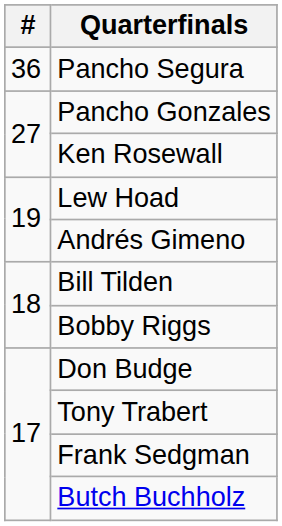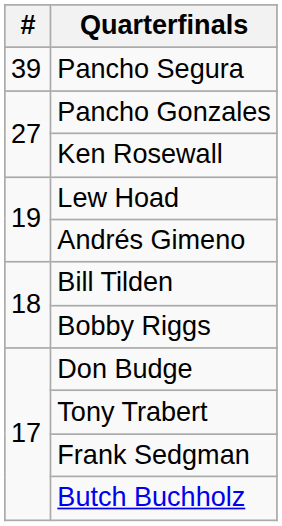(26, 68) 36 -> (26, 68) 39
